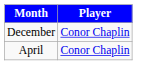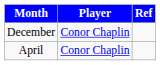+ column: (144, 13)
